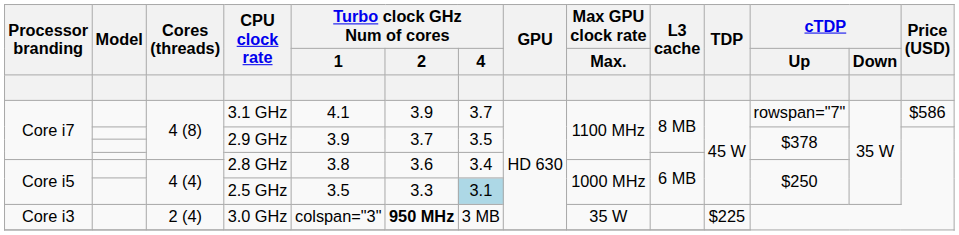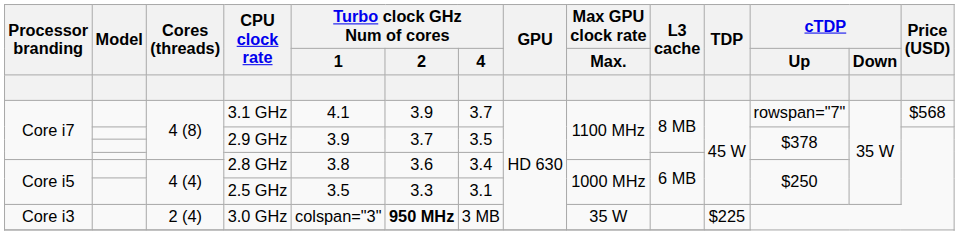(927, 113) $586 -> (927, 113) $568
(481, 191) lightblue background -> (481, 191) no background
